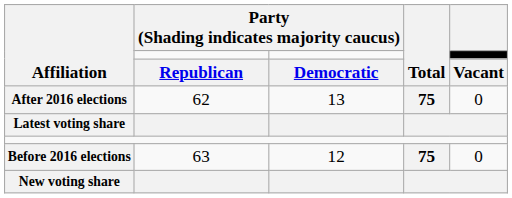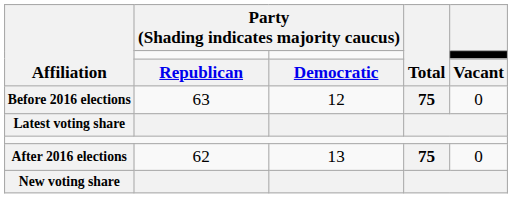rows swapped: (69, 157) <-> (69, 99)
